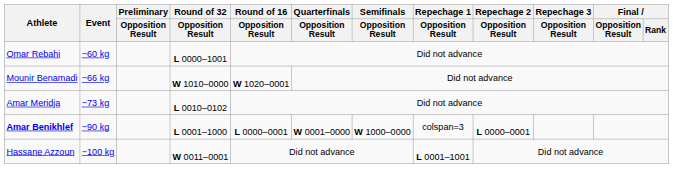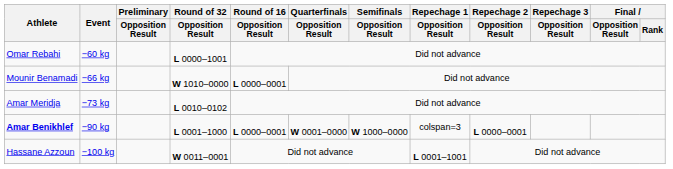(261, 84) W 1020–0001 -> (260, 84) L 0000–0001
